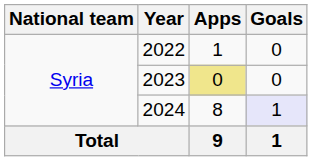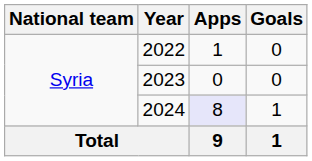(218, 79) khaki background -> (218, 79) no background
(218, 110) no background -> (218, 110) lavender background
(277, 110) lavender background -> (277, 110) no background
